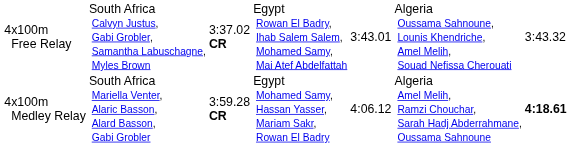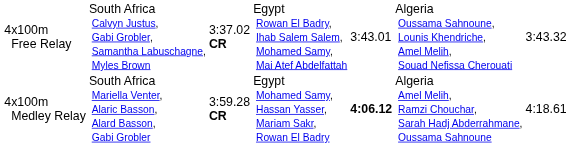(371, 109) normal -> (371, 109) bold
(546, 109) bold -> (546, 109) normal
